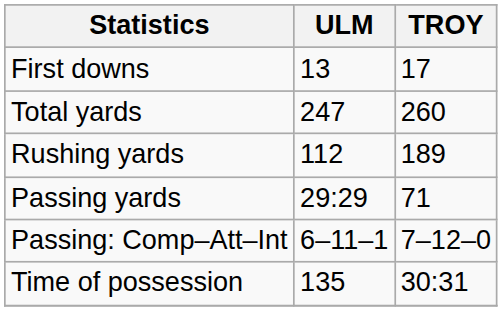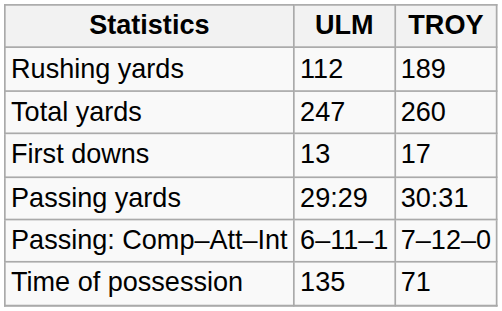rows swapped: (80, 68) <-> (98, 154)
(416, 197) 71 -> (435, 197) 30:31
(435, 283) 30:31 -> (416, 283) 71
